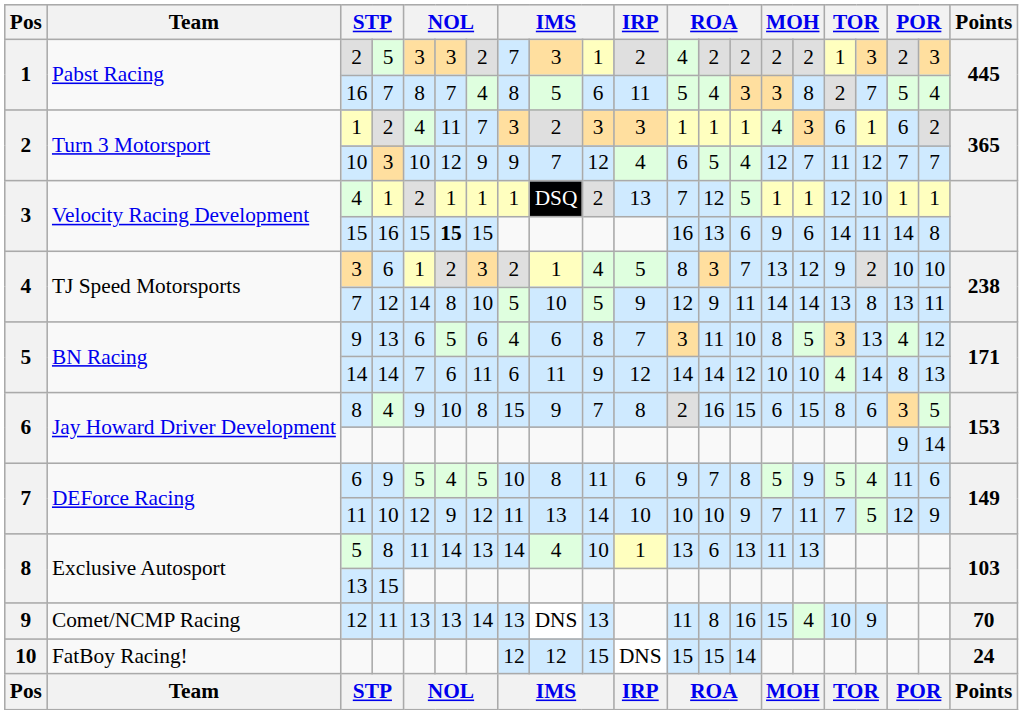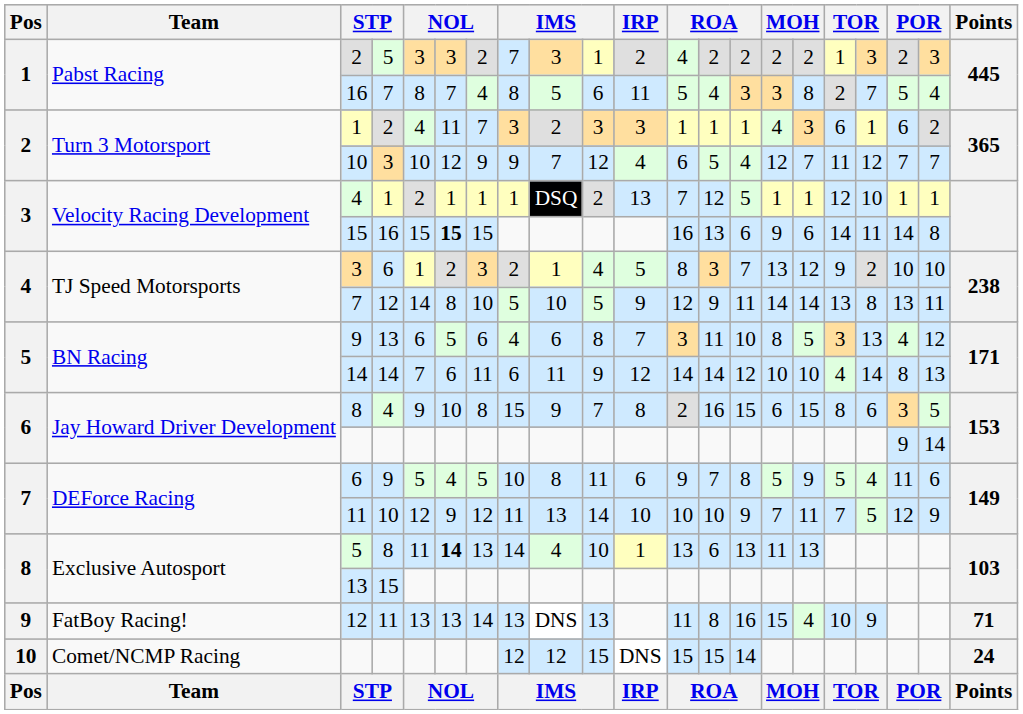(451, 550) normal -> (451, 550) bold
(146, 620) Comet/NCMP Racing -> (120, 620) FatBoy Racing!
(984, 620) 70 -> (984, 620) 71
(120, 655) FatBoy Racing! -> (146, 655) Comet/NCMP Racing
